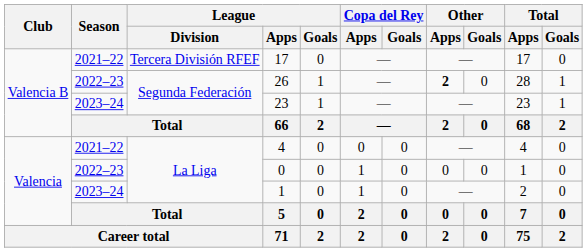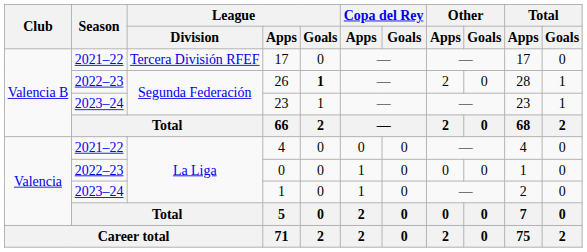(320, 81) normal -> (320, 81) bold
(445, 81) bold -> (445, 81) normal
